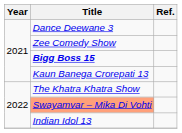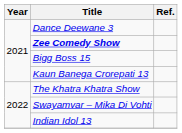(74, 43) normal -> (76, 43) bold
(64, 58) bold -> (62, 58) normal
(92, 105) lightsalmon background -> (92, 105) no background
